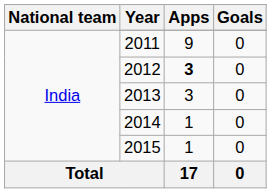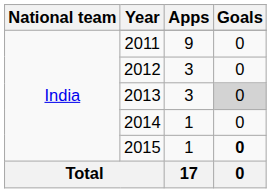(189, 69) bold -> (189, 69) normal
(240, 95) no background -> (240, 95) lightgrey background
(240, 148) normal -> (240, 148) bold
